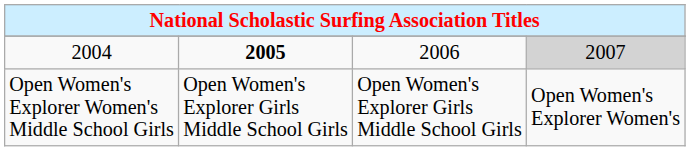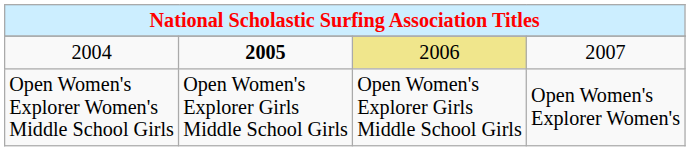(439, 52) no background -> (439, 52) khaki background
(606, 52) lightgrey background -> (606, 52) no background
